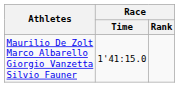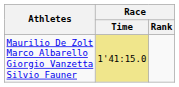(122, 58) no background -> (122, 58) khaki background
